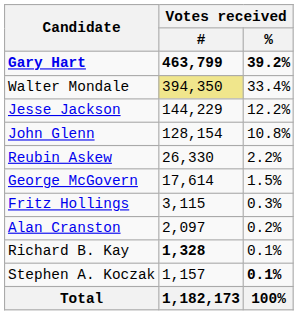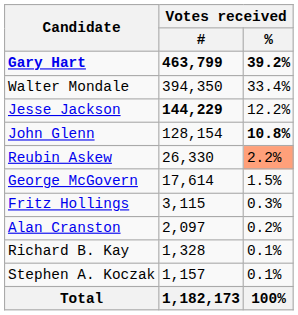(192, 87) khaki background -> (192, 87) no background
(192, 110) normal -> (192, 110) bold
(269, 134) normal -> (269, 134) bold
(264, 157) no background -> (264, 157) lightsalmon background
(184, 251) bold -> (184, 251) normal
(264, 275) bold -> (264, 275) normal
